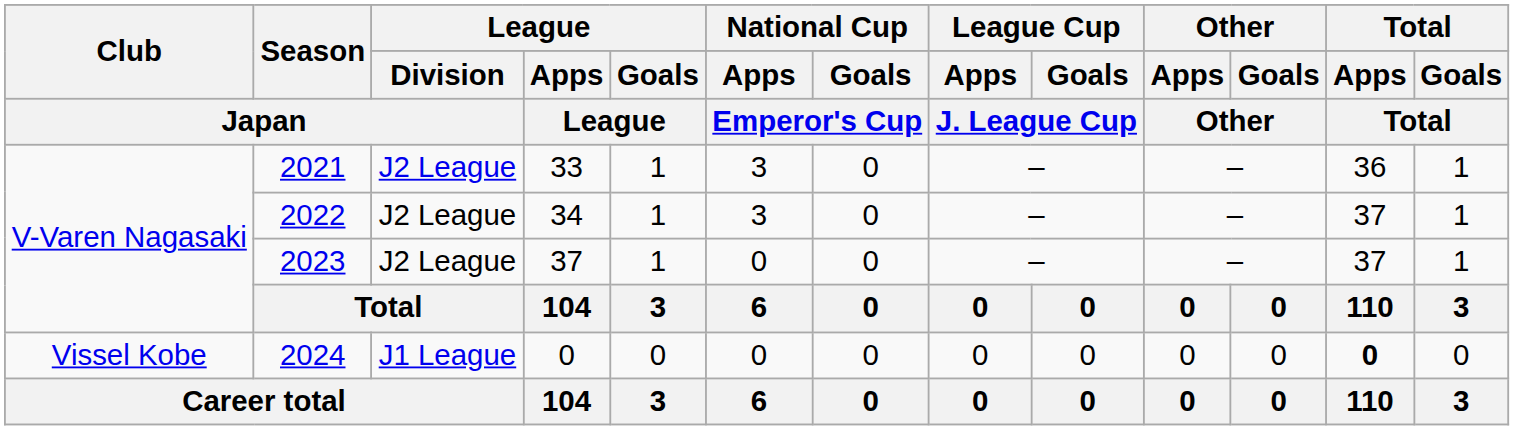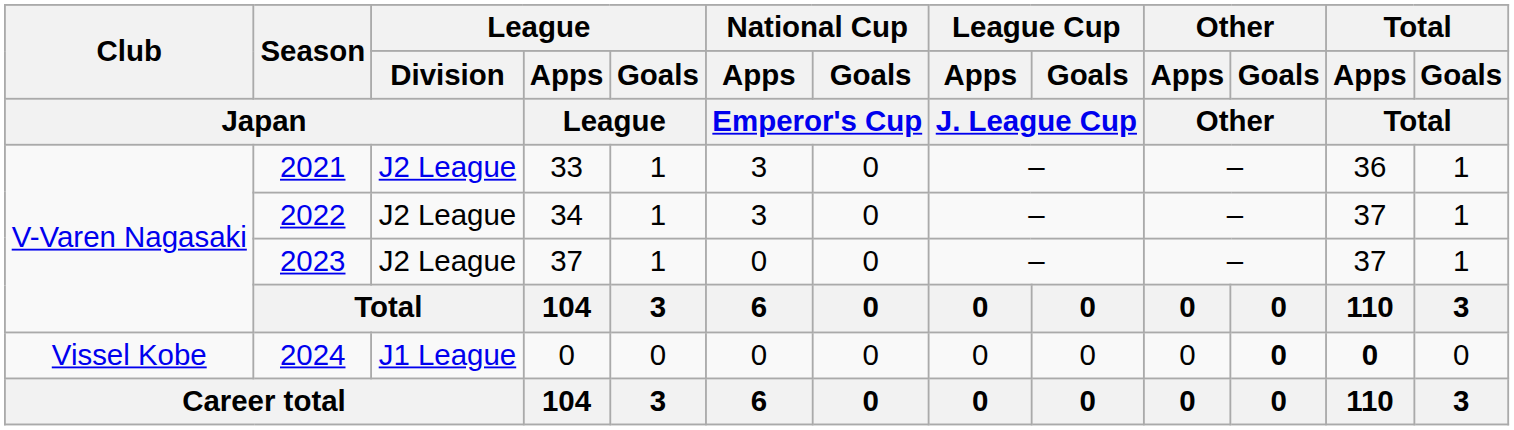(1279, 354) normal -> (1279, 354) bold
